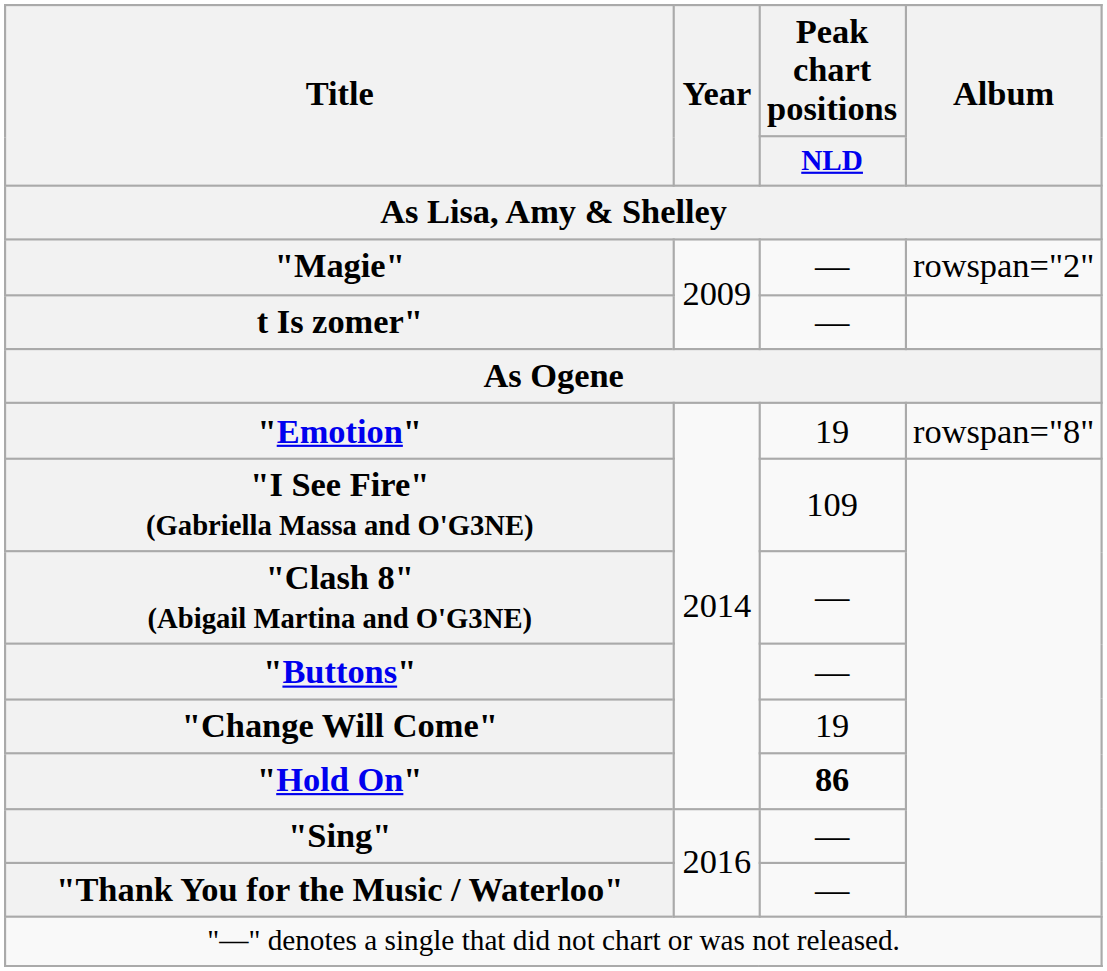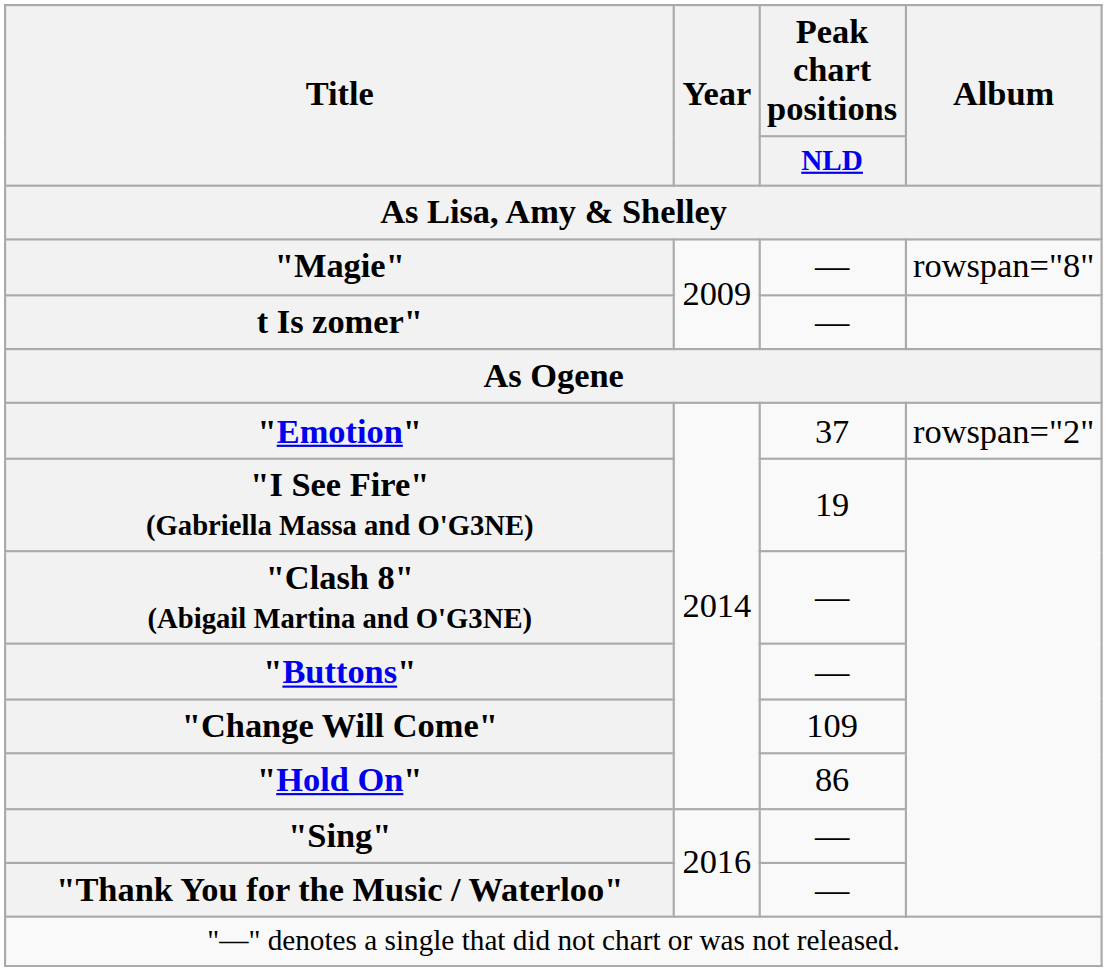(1004, 266) rowspan="2" -> (1004, 266) rowspan="8"
(832, 430) 19 -> (832, 430) 37
(1004, 430) rowspan="8" -> (1004, 430) rowspan="2"
(832, 504) 109 -> (832, 504) 19
(832, 725) 19 -> (832, 725) 109
(832, 780) bold -> (832, 780) normal
